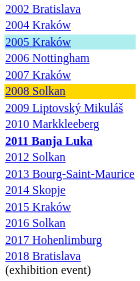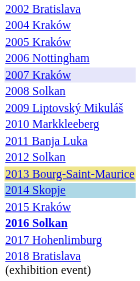(38, 42) paleturquoise background -> (38, 42) no background
(38, 75) no background -> (38, 75) lavender background
(35, 91) gold background -> (35, 91) no background
(49, 141) bold -> (46, 141) normal
(70, 174) no background -> (70, 174) khaki background
(35, 190) no background -> (35, 190) lightblue background
(35, 223) normal -> (36, 223) bold
